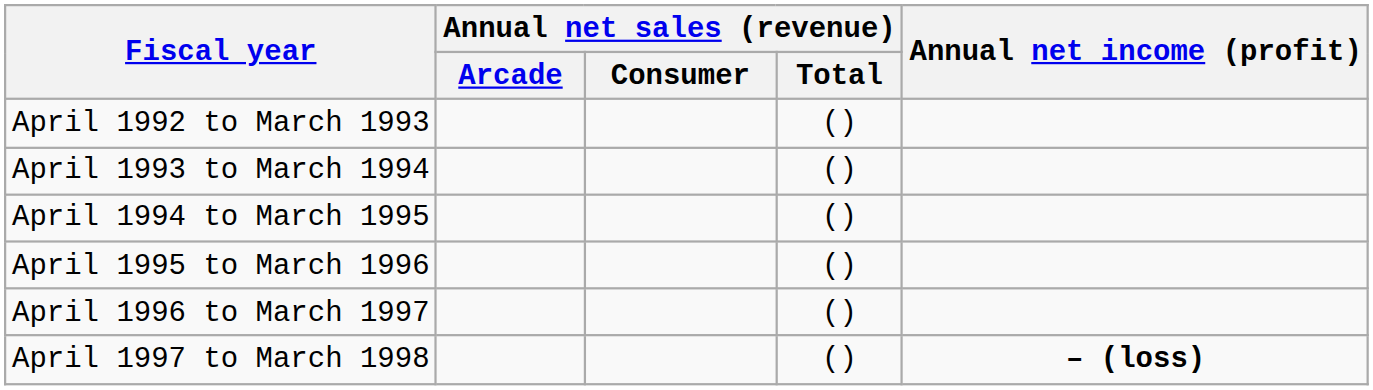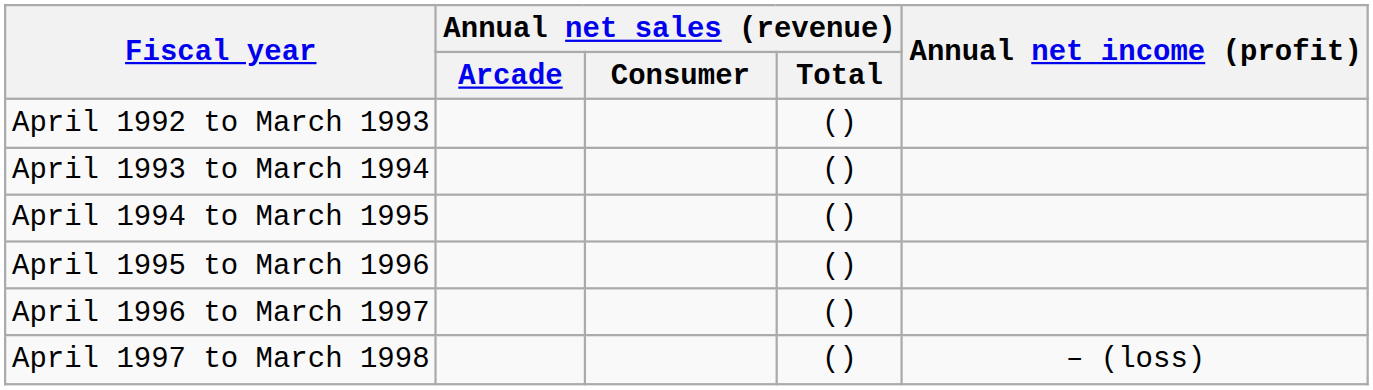(1136, 359) bold -> (1136, 359) normal
